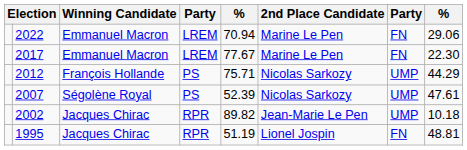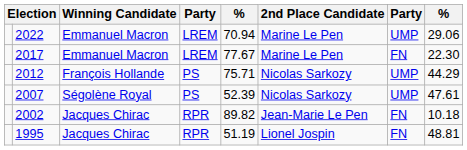(399, 34) FN -> (404, 34) UMP
(404, 114) UMP -> (399, 114) FN
